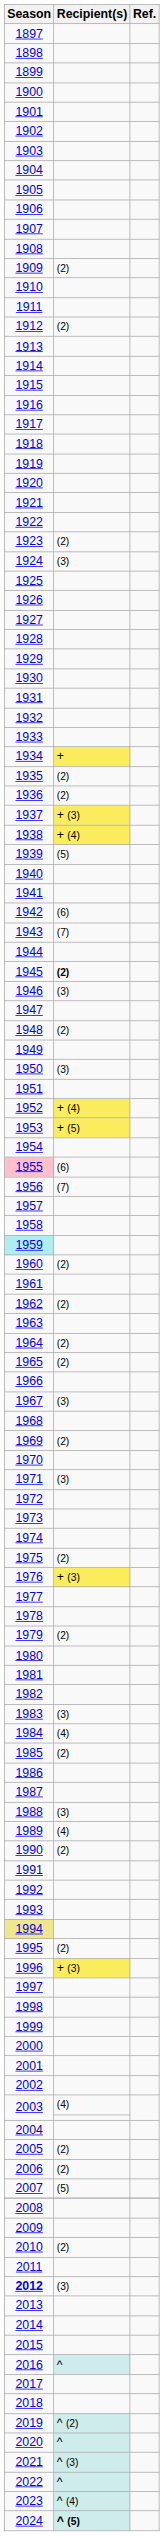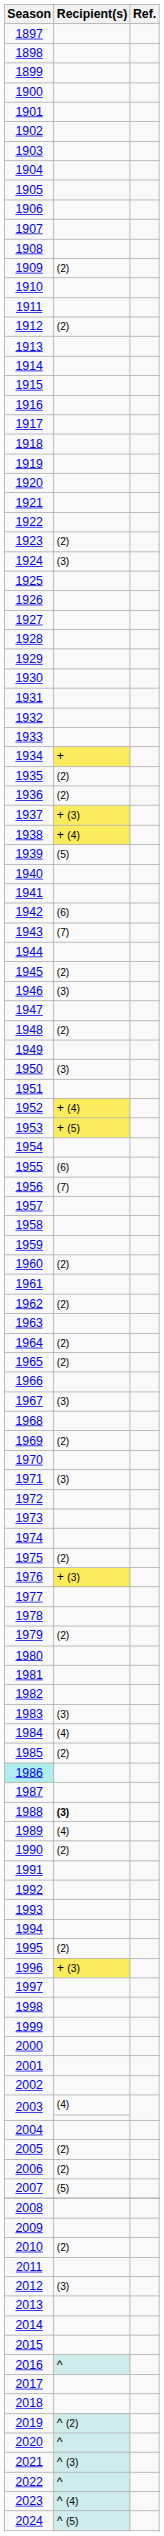(63, 971) bold -> (63, 972) normal
(29, 1167) pink background -> (29, 1167) no background
(29, 1245) paleturquoise background -> (29, 1245) no background
(29, 1772) no background -> (29, 1772) paleturquoise background
(63, 1812) normal -> (63, 1811) bold
(29, 1929) khaki background -> (29, 1929) no background
(29, 2286) bold -> (29, 2286) normal
(68, 2520) bold -> (68, 2520) normal
